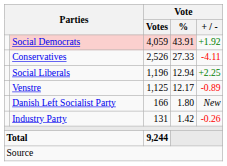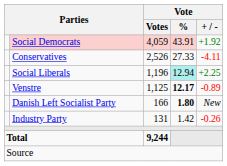(183, 73) no background -> (183, 73) paleturquoise background
(183, 88) normal -> (183, 88) bold
(186, 103) normal -> (186, 103) bold
